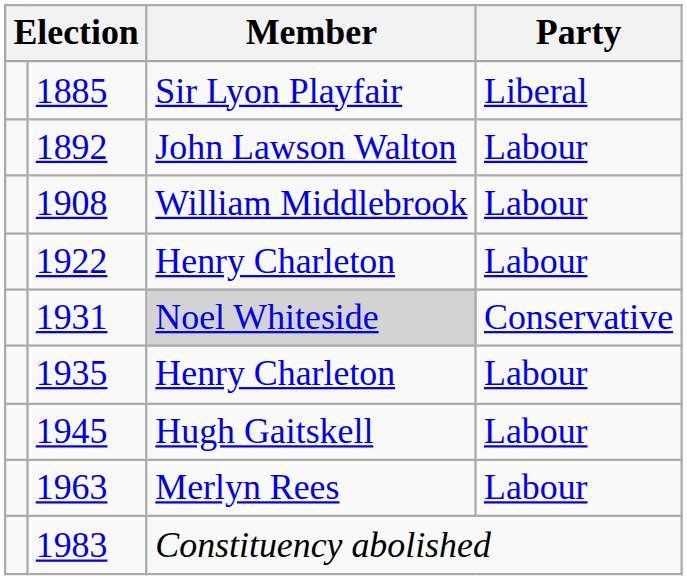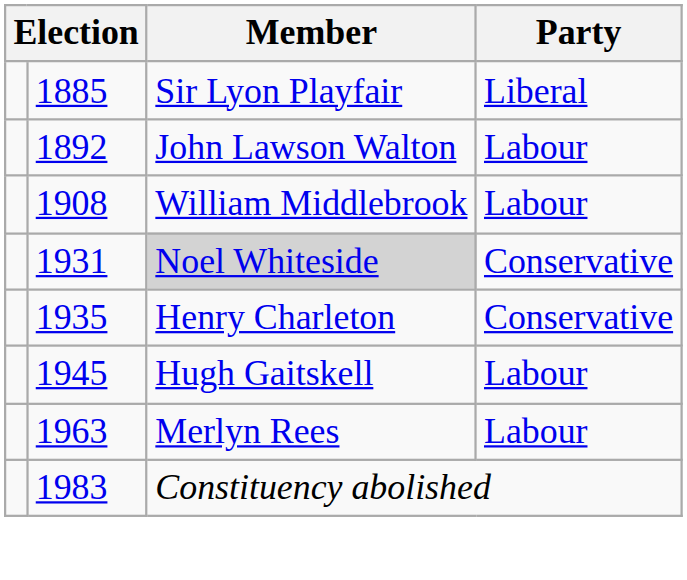- row: (72, 260)
(536, 373) Labour -> (579, 317) Conservative
